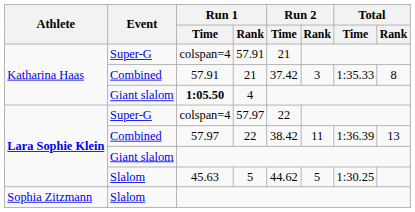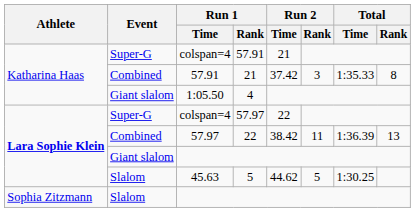(205, 95) bold -> (205, 95) normal
